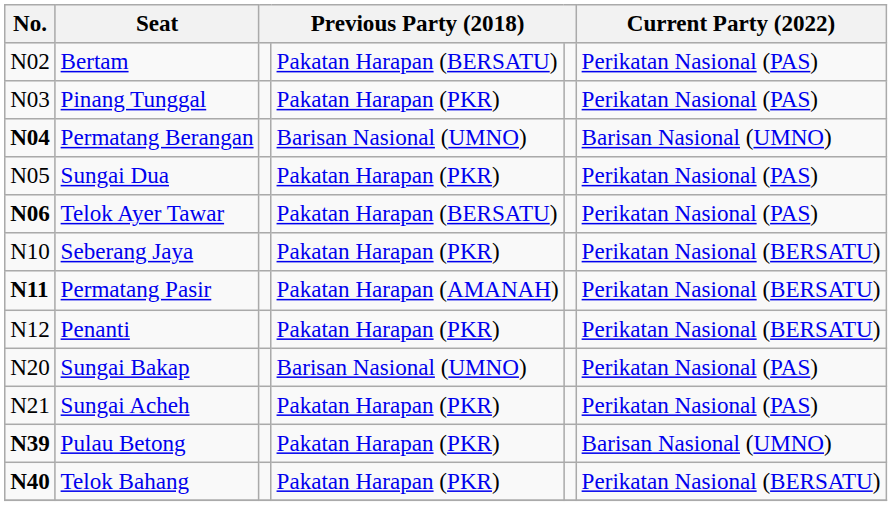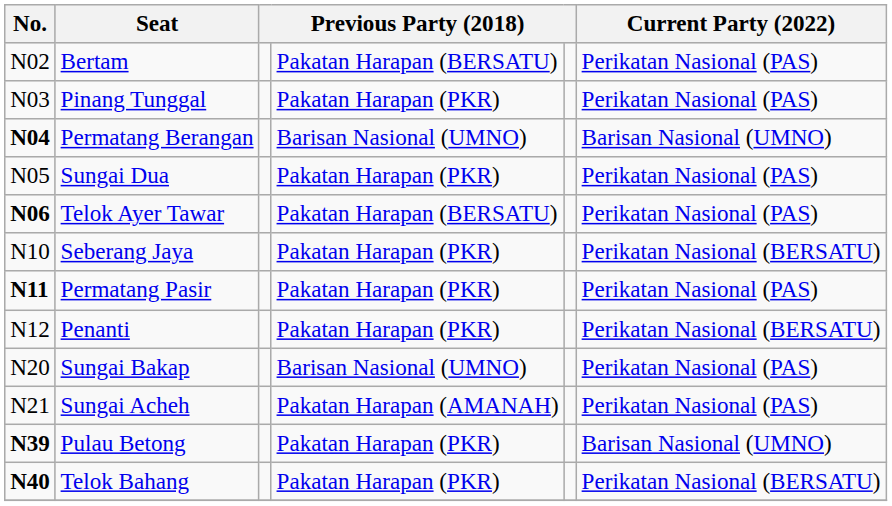(418, 290) Pakatan Harapan (AMANAH) -> (388, 290) Pakatan Harapan (PKR)
(731, 290) Perikatan Nasional (BERSATU) -> (700, 290) Perikatan Nasional (PAS)
(388, 404) Pakatan Harapan (PKR) -> (418, 404) Pakatan Harapan (AMANAH)
